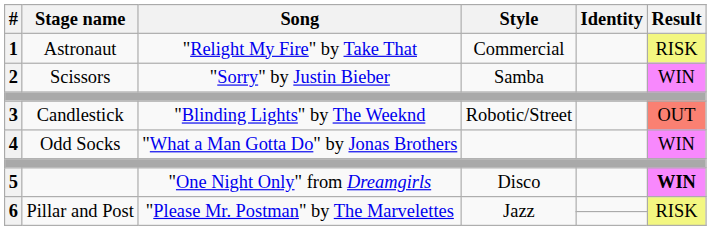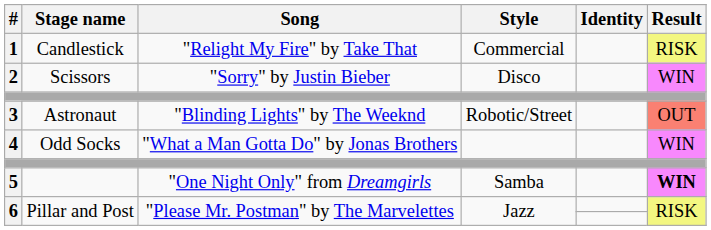(80, 48) Astronaut -> (80, 48) Candlestick
(519, 77) Samba -> (519, 77) Disco
(80, 115) Candlestick -> (80, 115) Astronaut
(519, 181) Disco -> (519, 181) Samba
